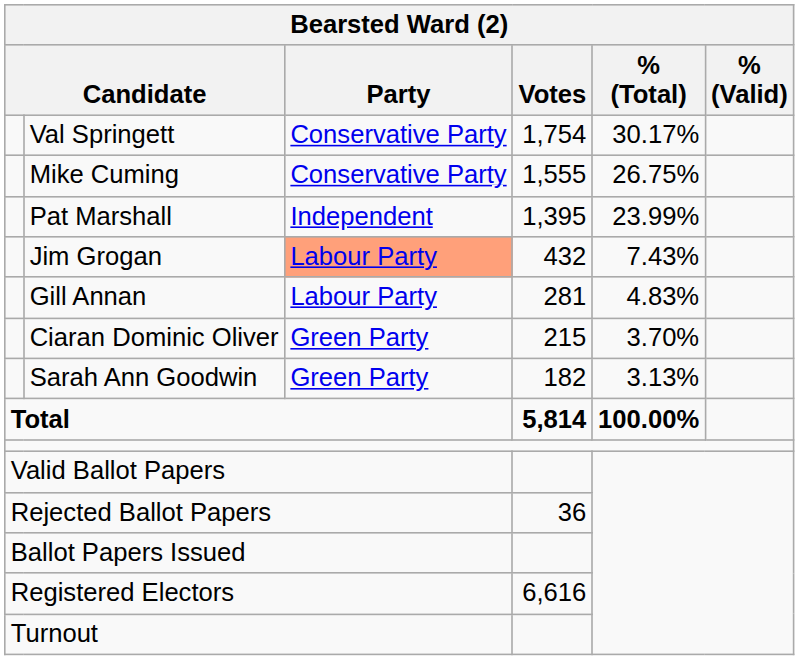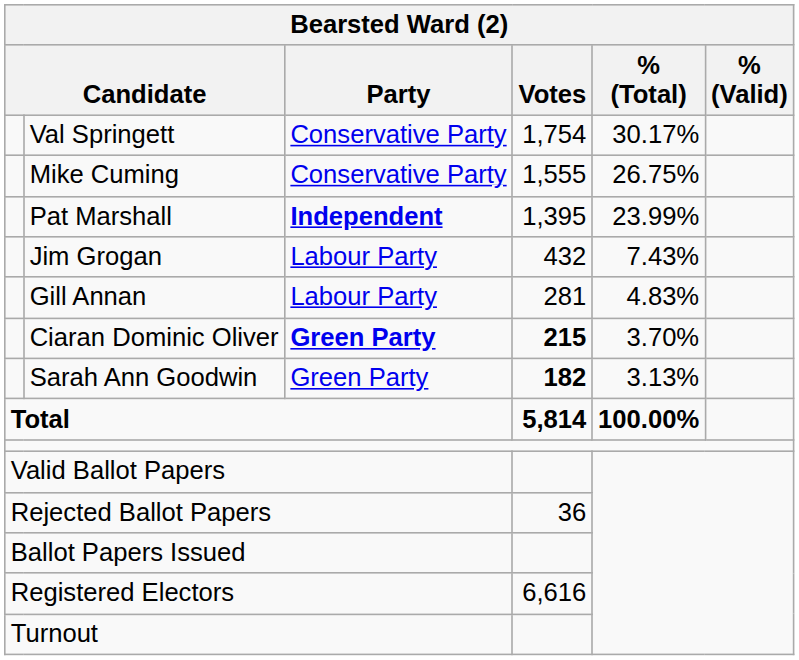(362, 216) normal -> (366, 216) bold
(364, 256) lightsalmon background -> (364, 256) no background
(359, 337) normal -> (363, 337) bold
(565, 337) normal -> (565, 337) bold
(565, 378) normal -> (565, 378) bold
